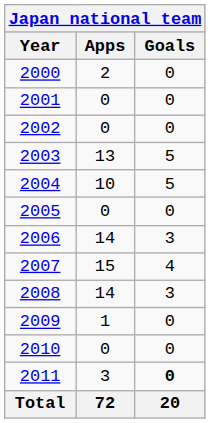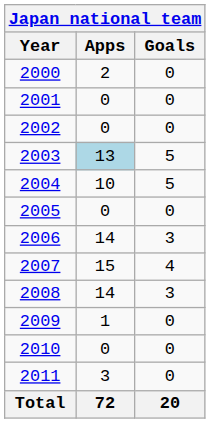(105, 156) no background -> (105, 156) lightblue background
(170, 376) bold -> (170, 376) normal
